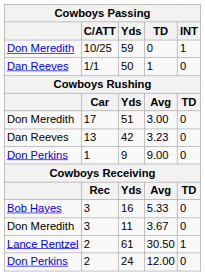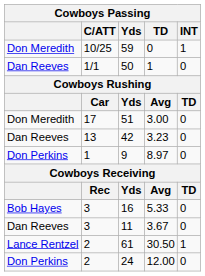(158, 155) 9.00 -> (158, 155) 8.97
(41, 226) Don Meredith -> (38, 226) Dan Reeves
